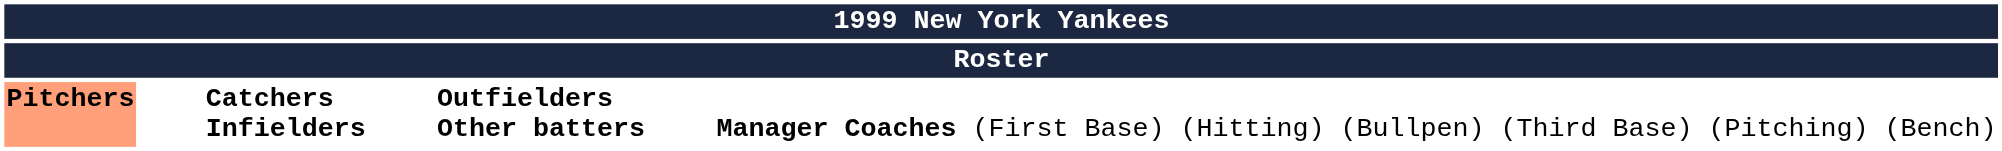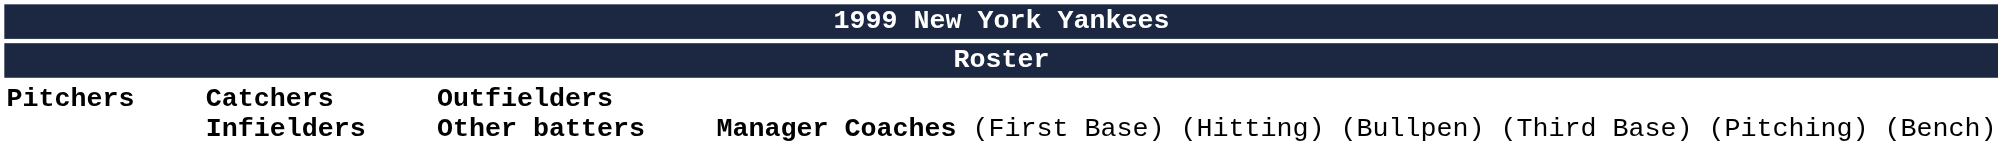(70, 99) lightsalmon background -> (70, 99) no background
